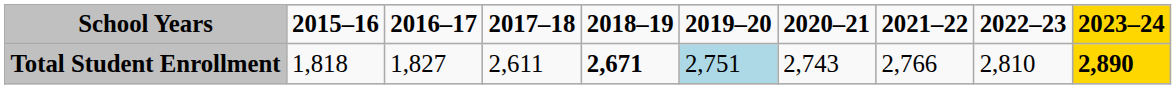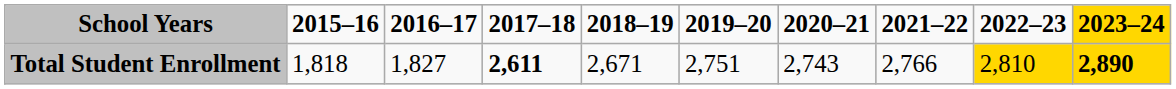(516, 63) normal -> (516, 63) bold
(615, 63) bold -> (615, 63) normal
(713, 63) lightblue background -> (713, 63) no background
(1008, 63) no background -> (1008, 63) gold background
